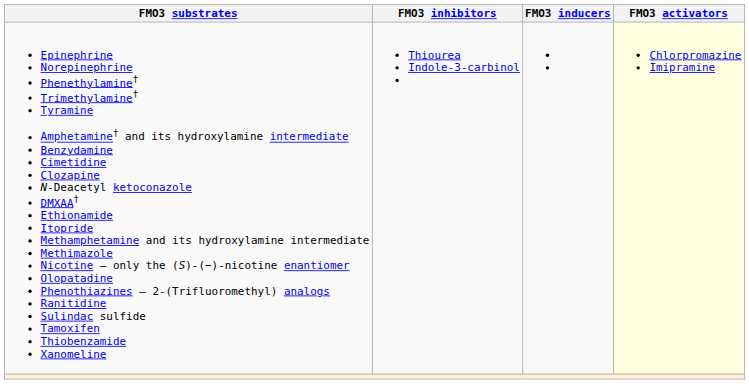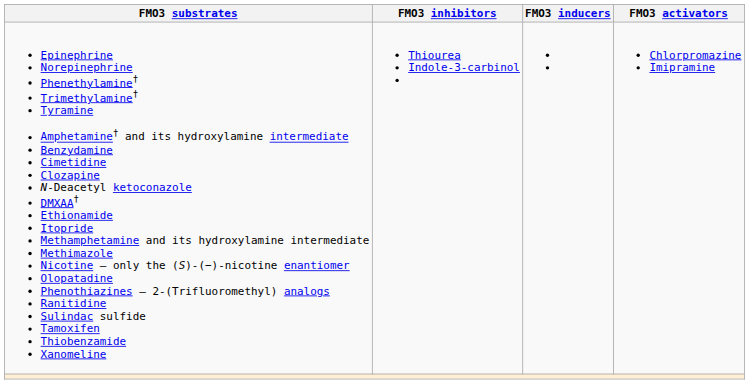(679, 61) lightyellow background -> (679, 61) no background
